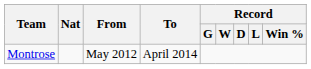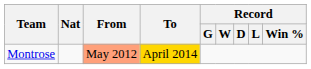(111, 53) no background -> (111, 53) lightsalmon background
(170, 53) no background -> (170, 53) gold background
